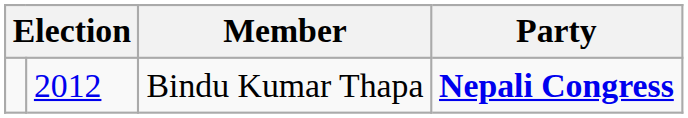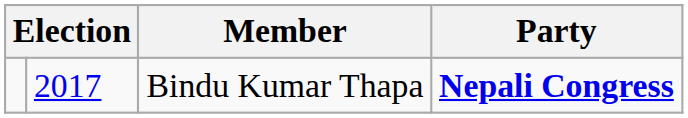(68, 84) 2012 -> (68, 84) 2017
